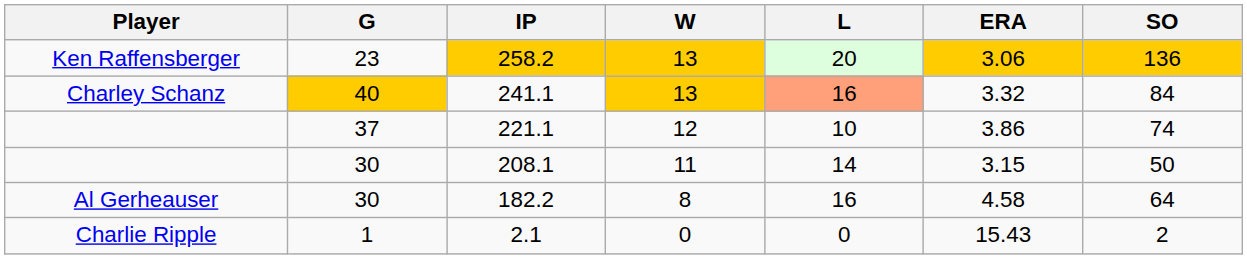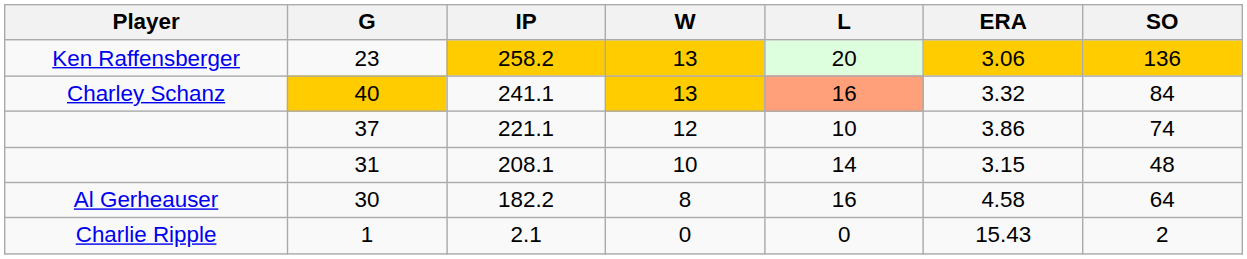(367, 164) 30 -> (367, 164) 31
(685, 164) 11 -> (685, 164) 10
(1162, 164) 50 -> (1162, 164) 48
